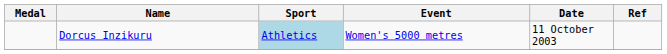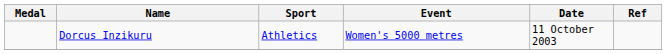(289, 35) lightblue background -> (289, 35) no background
